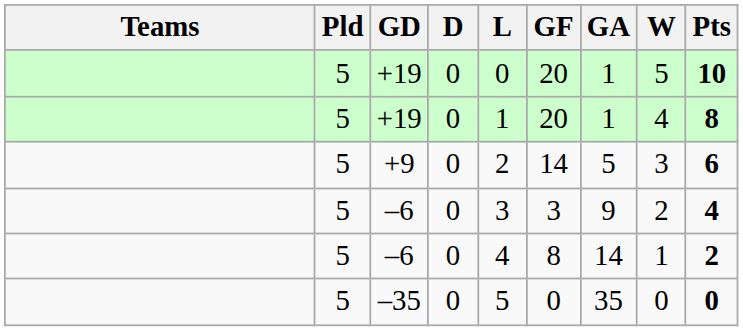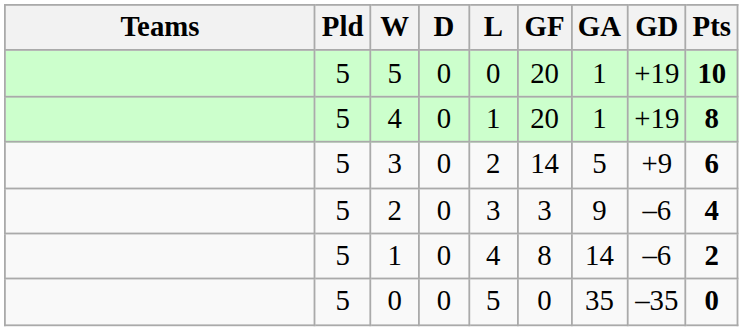columns swapped: (661, 27) <-> (399, 27)
